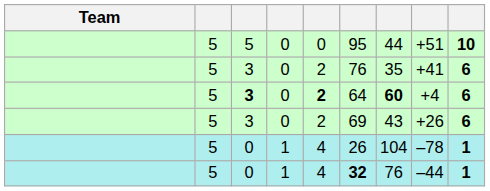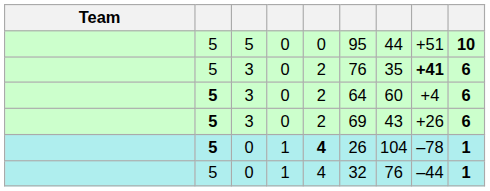(430, 70) normal -> (430, 70) bold
(213, 96) normal -> (213, 96) bold
(249, 96) bold -> (249, 96) normal
(321, 96) bold -> (321, 96) normal
(394, 96) bold -> (394, 96) normal
(213, 122) normal -> (213, 122) bold
(213, 148) normal -> (213, 148) bold
(321, 148) normal -> (321, 148) bold
(358, 174) bold -> (358, 174) normal
